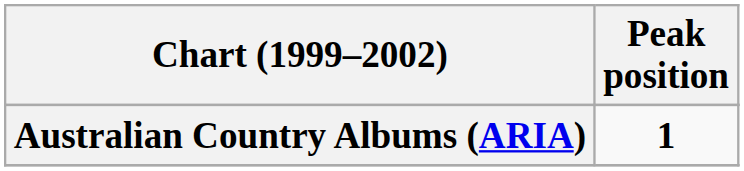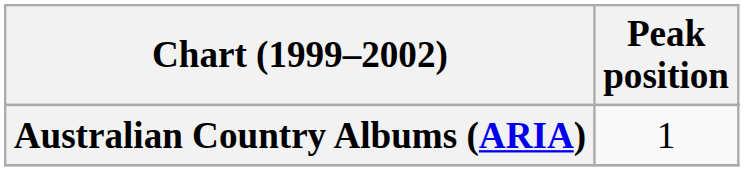(666, 134) bold -> (666, 134) normal
